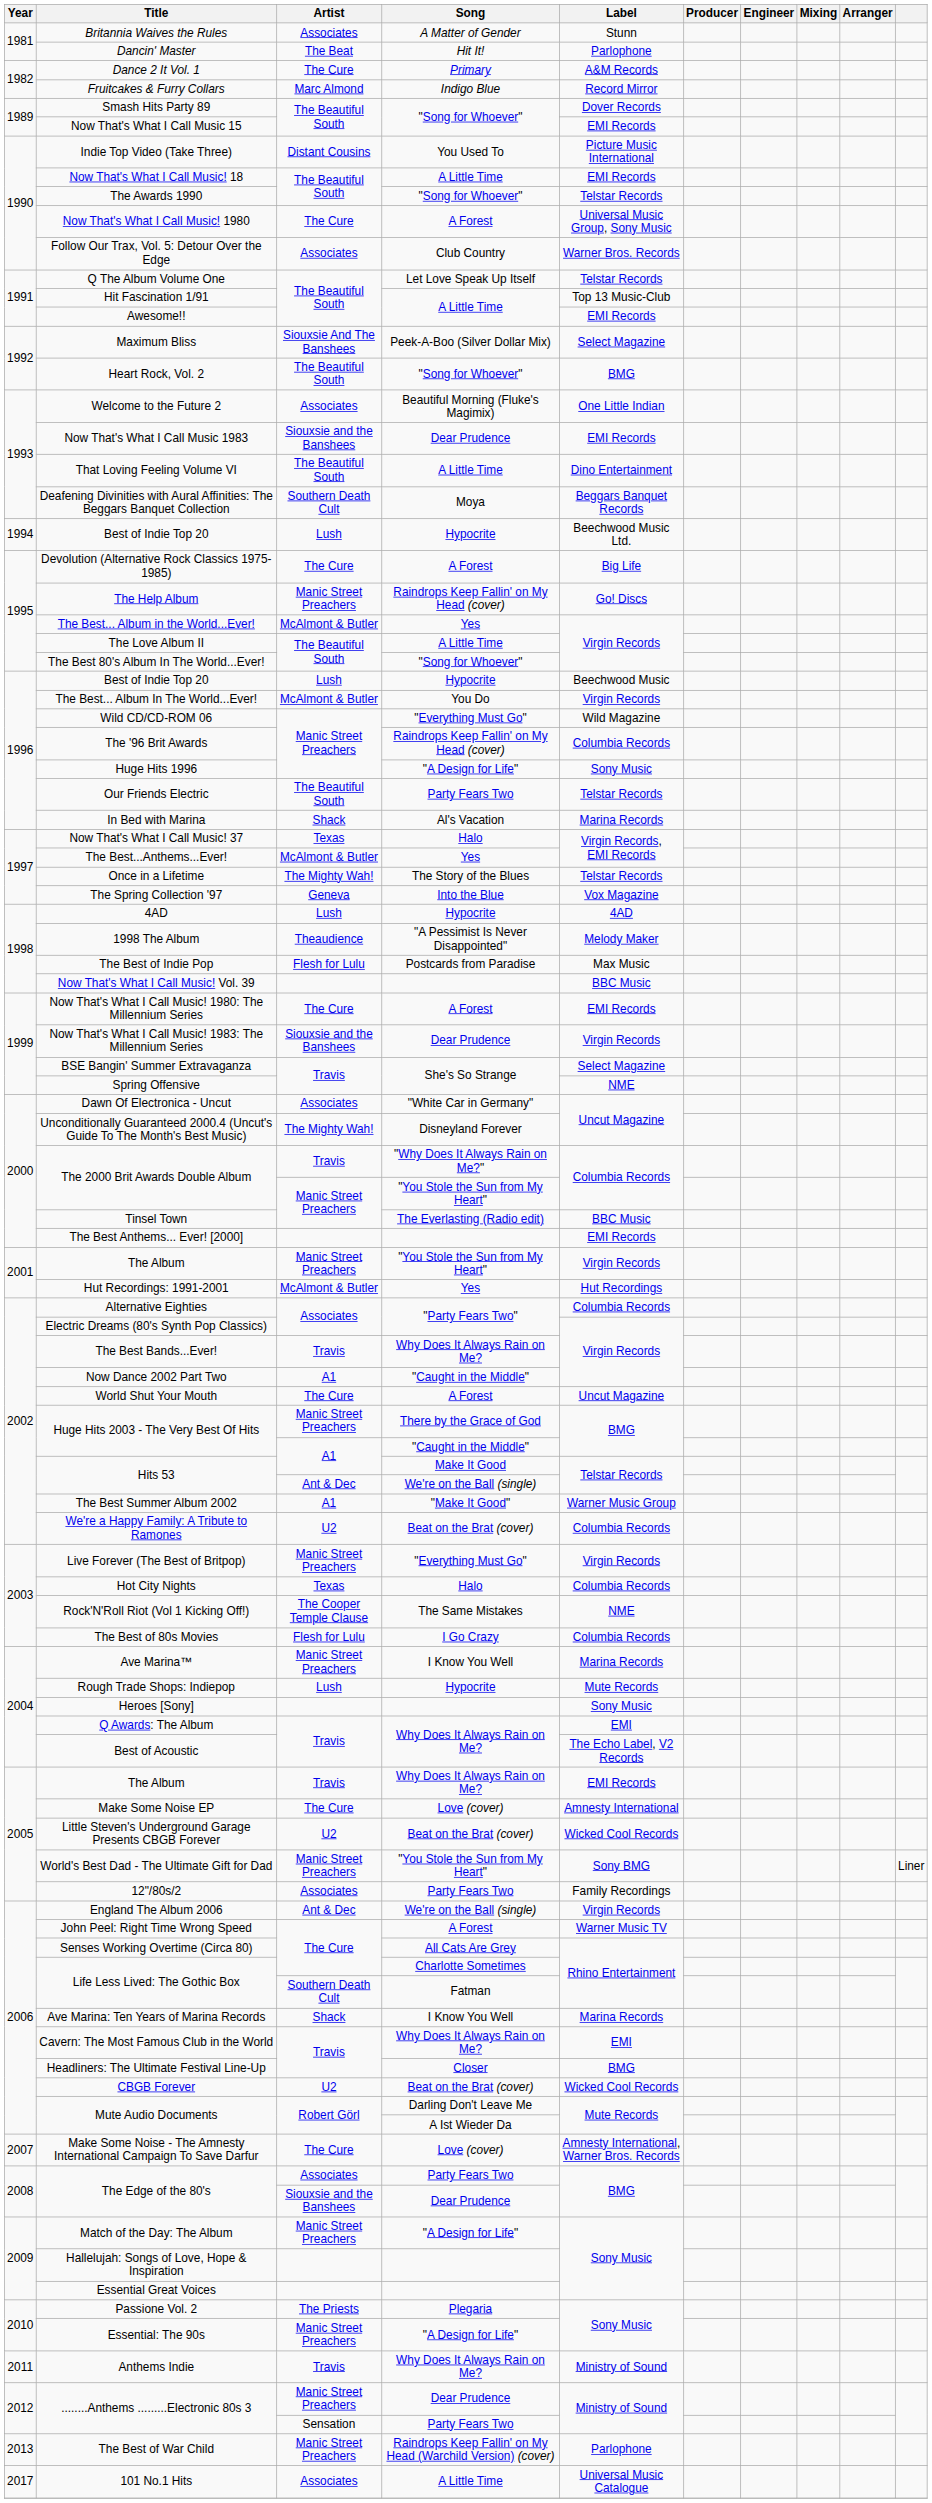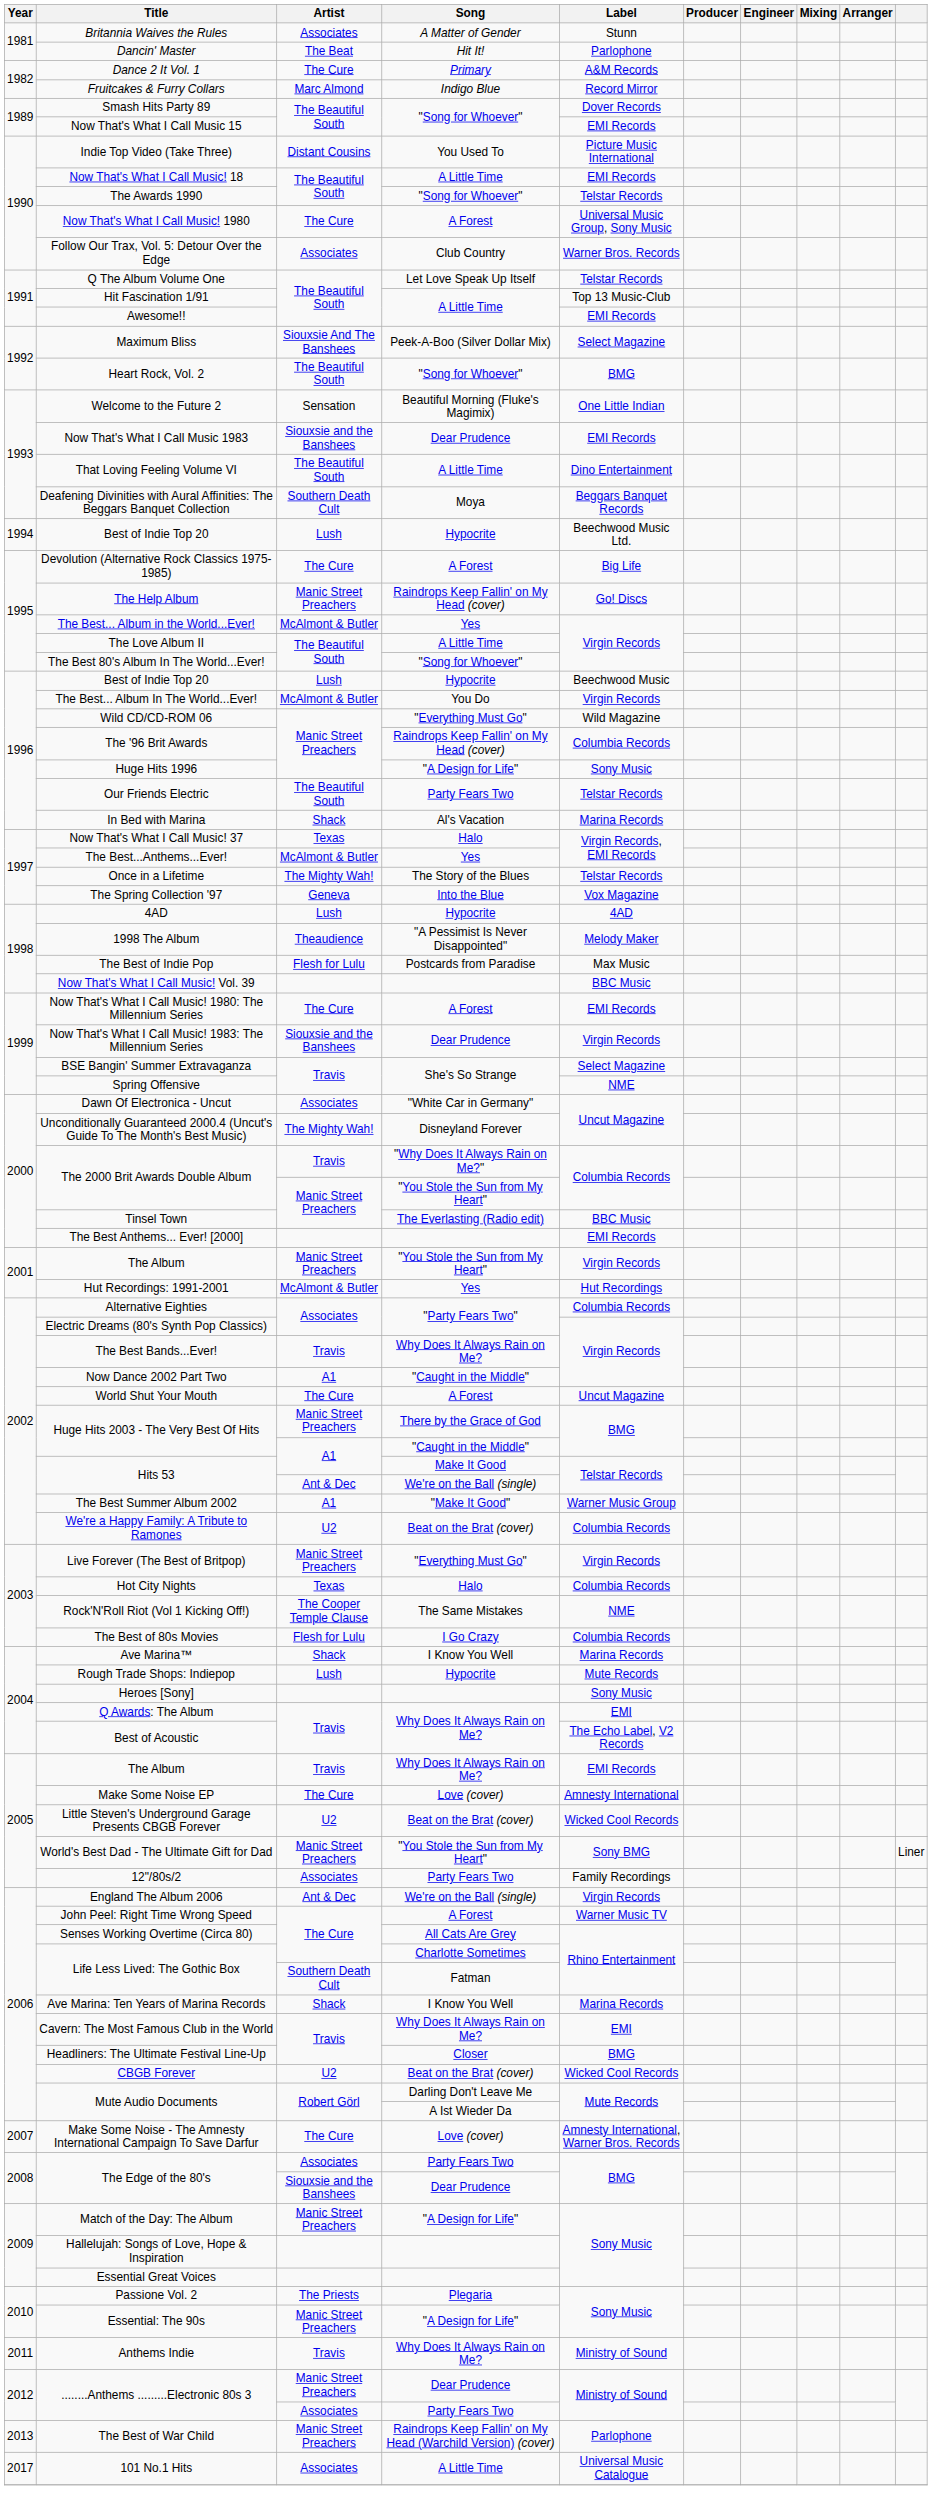(329, 406) Associates -> (329, 406) Sensation
(329, 1662) Manic Street Preachers -> (329, 1655) Shack
(329, 2424) Sensation -> (329, 2411) Associates
